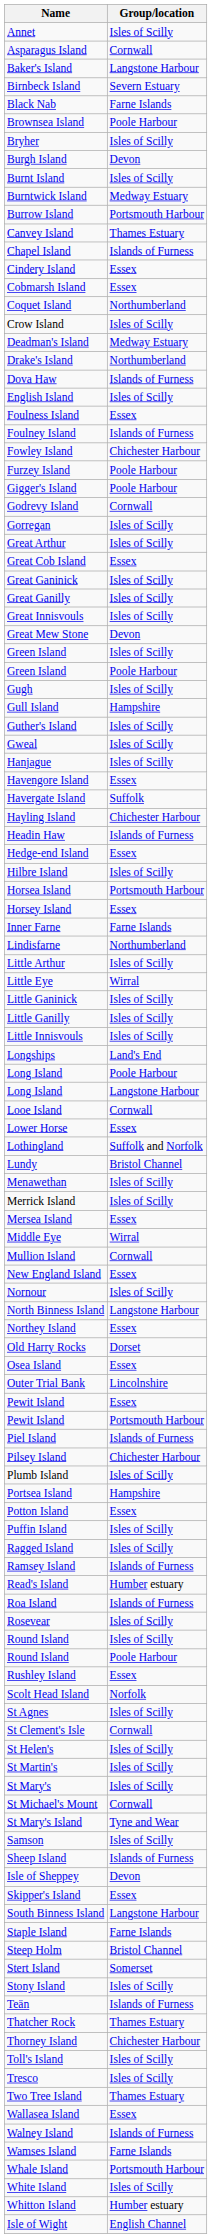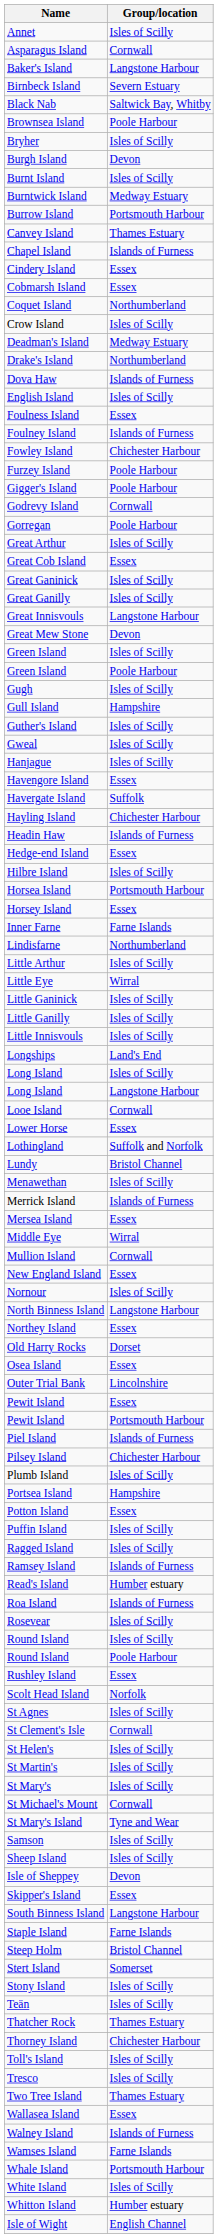(140, 104) Farne Islands -> (160, 104) Saltwick Bay, Whitby
(141, 525) Isles of Scilly -> (143, 525) Poole Harbour
(141, 616) Isles of Scilly -> (154, 616) Langstone Harbour
(143, 1073) Poole Harbour -> (141, 1073) Isles of Scilly
(141, 1201) Isles of Scilly -> (152, 1201) Islands of Furness
(152, 1858) Islands of Furness -> (141, 1858) Isles of Scilly
(152, 2005) Islands of Furness -> (141, 2005) Isles of Scilly
